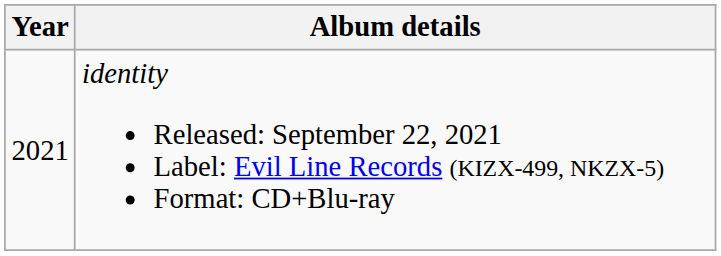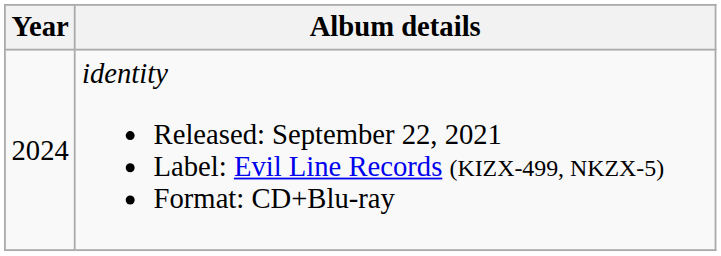(40, 149) 2021 -> (40, 149) 2024
